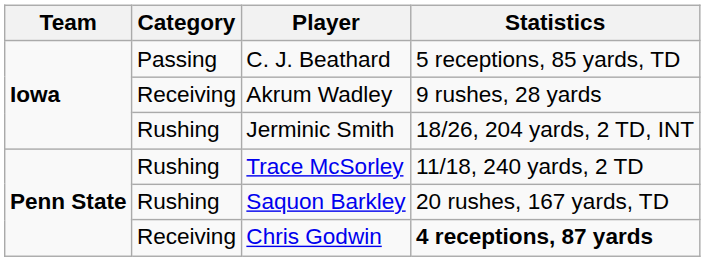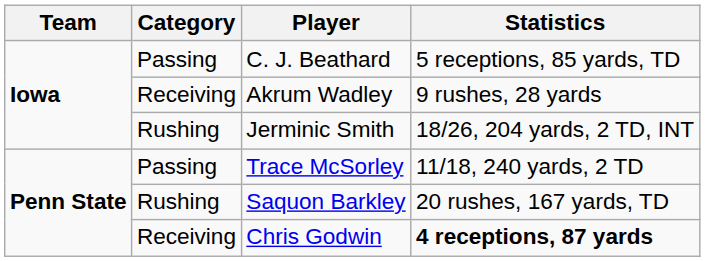(178, 166) Rushing -> (177, 166) Passing
